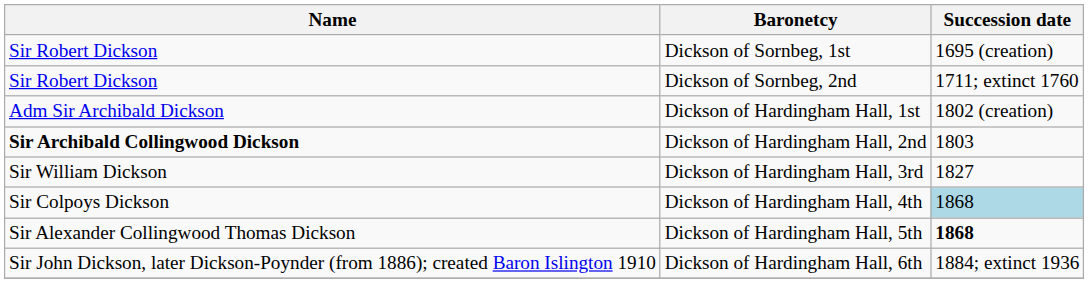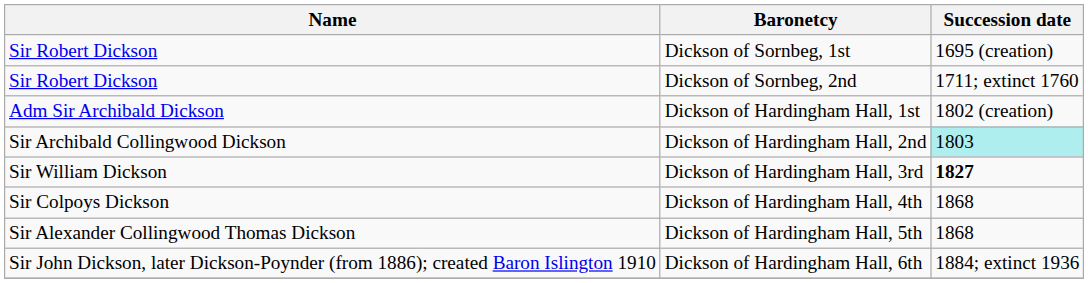(154, 141) bold -> (147, 141) normal
(955, 141) no background -> (955, 141) paleturquoise background
(955, 171) normal -> (955, 171) bold
(955, 202) lightblue background -> (955, 202) no background
(955, 232) bold -> (955, 232) normal
